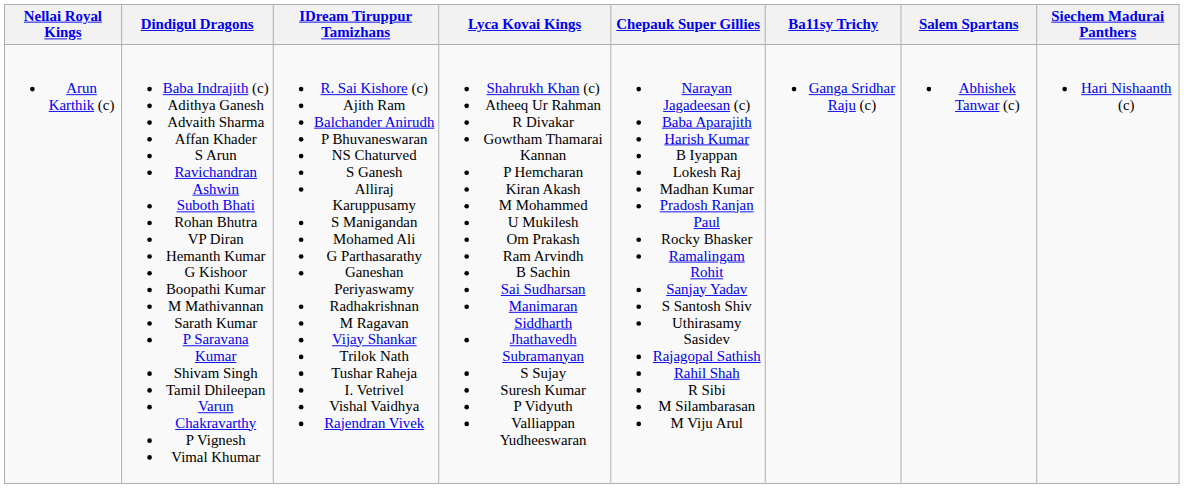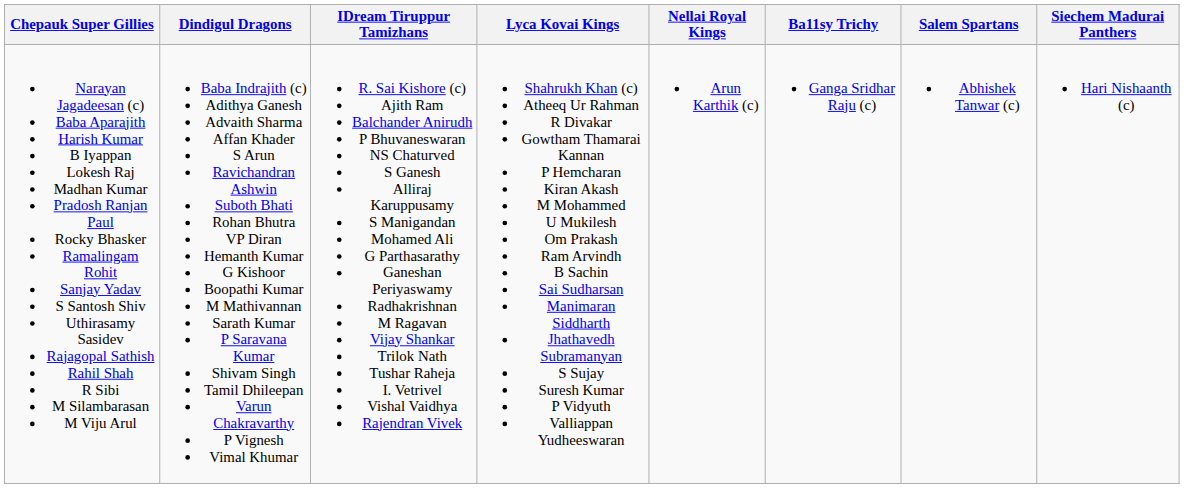columns swapped: (688, 24) <-> (63, 24)
